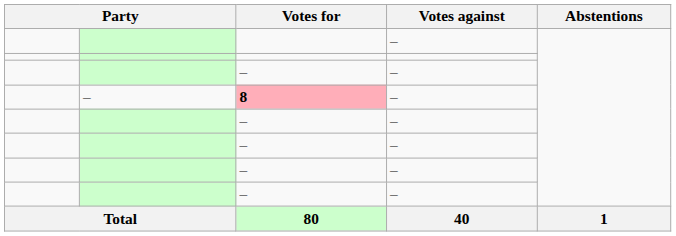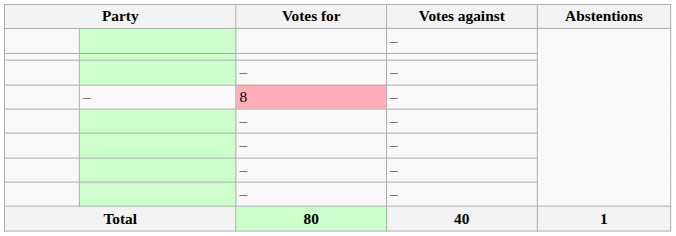(243, 96) bold -> (243, 96) normal
